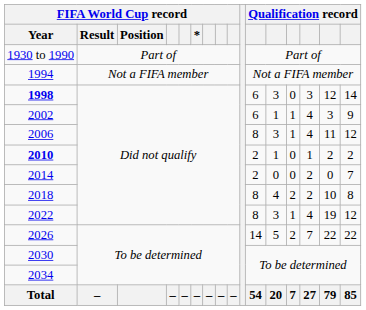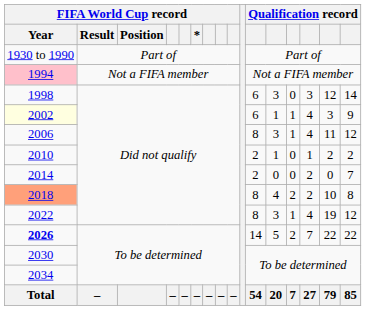(41, 74) no background -> (41, 74) pink background
(41, 94) bold -> (41, 94) normal
(41, 114) no background -> (41, 114) lightyellow background
(41, 154) bold -> (41, 154) normal
(41, 194) no background -> (41, 194) lightsalmon background
(41, 235) normal -> (41, 235) bold
